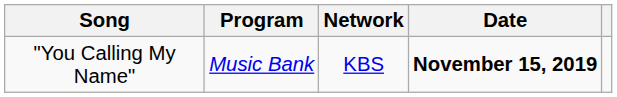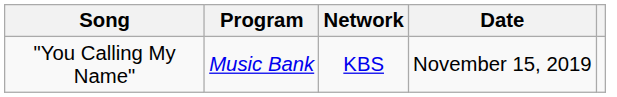(505, 64) bold -> (502, 64) normal
